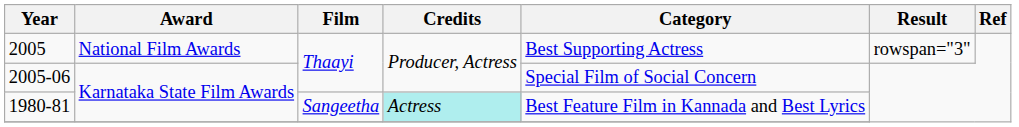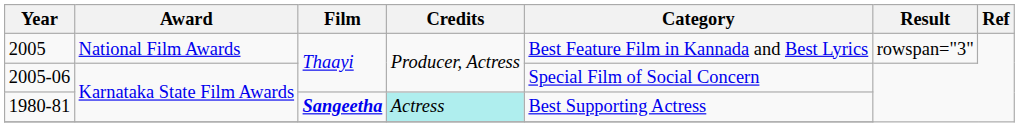(614, 48) Best Supporting Actress -> (698, 48) Best Feature Film in Kannada and Best Lyrics
(341, 106) normal -> (342, 106) bold
(695, 106) Best Feature Film in Kannada and Best Lyrics -> (617, 106) Best Supporting Actress
